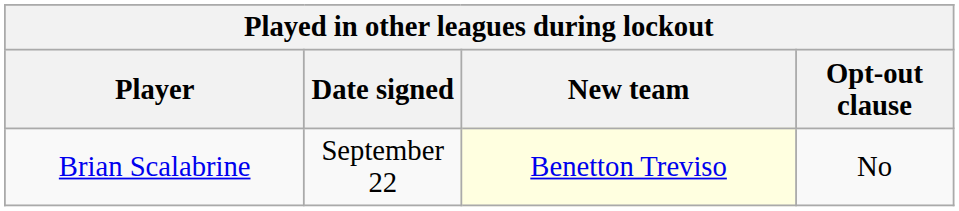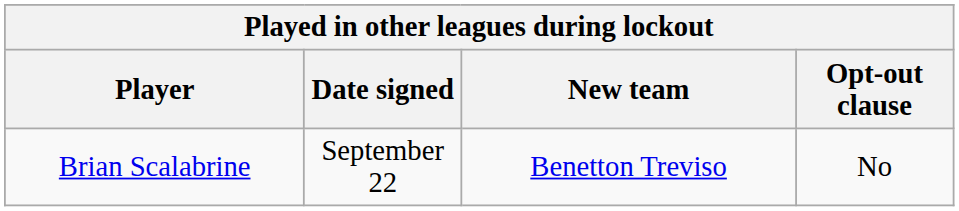(629, 166) lightyellow background -> (629, 166) no background
